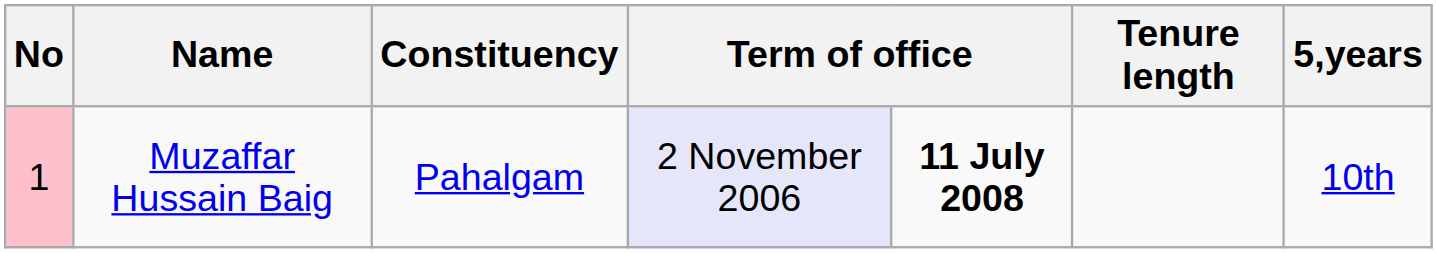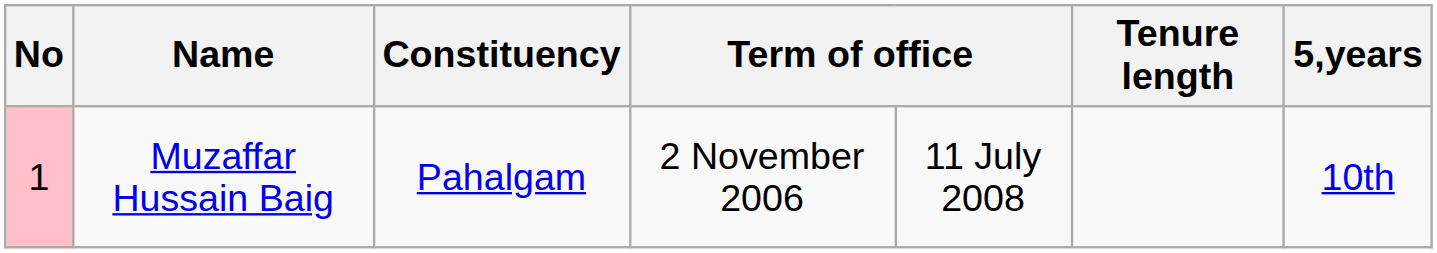(759, 176) lavender background -> (762, 176) no background
(982, 176) bold -> (983, 176) normal
